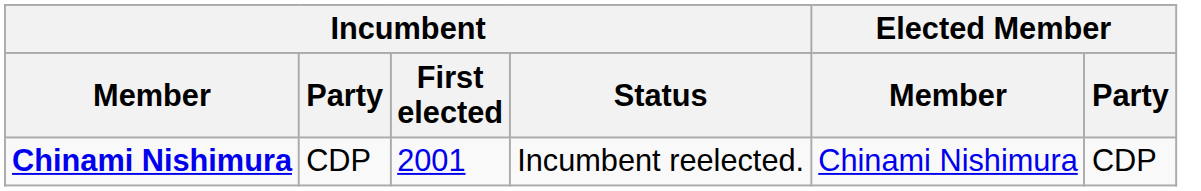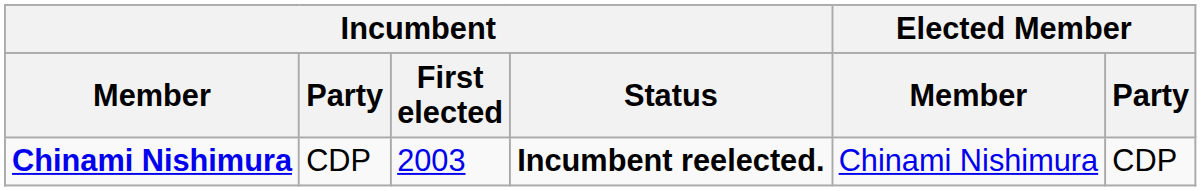(431, 160) 2001 -> (431, 160) 2003
(661, 160) normal -> (671, 160) bold
